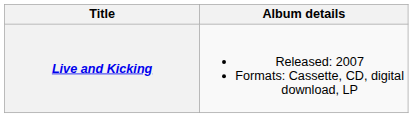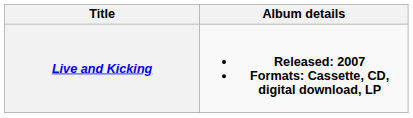(304, 76) normal -> (304, 76) bold
